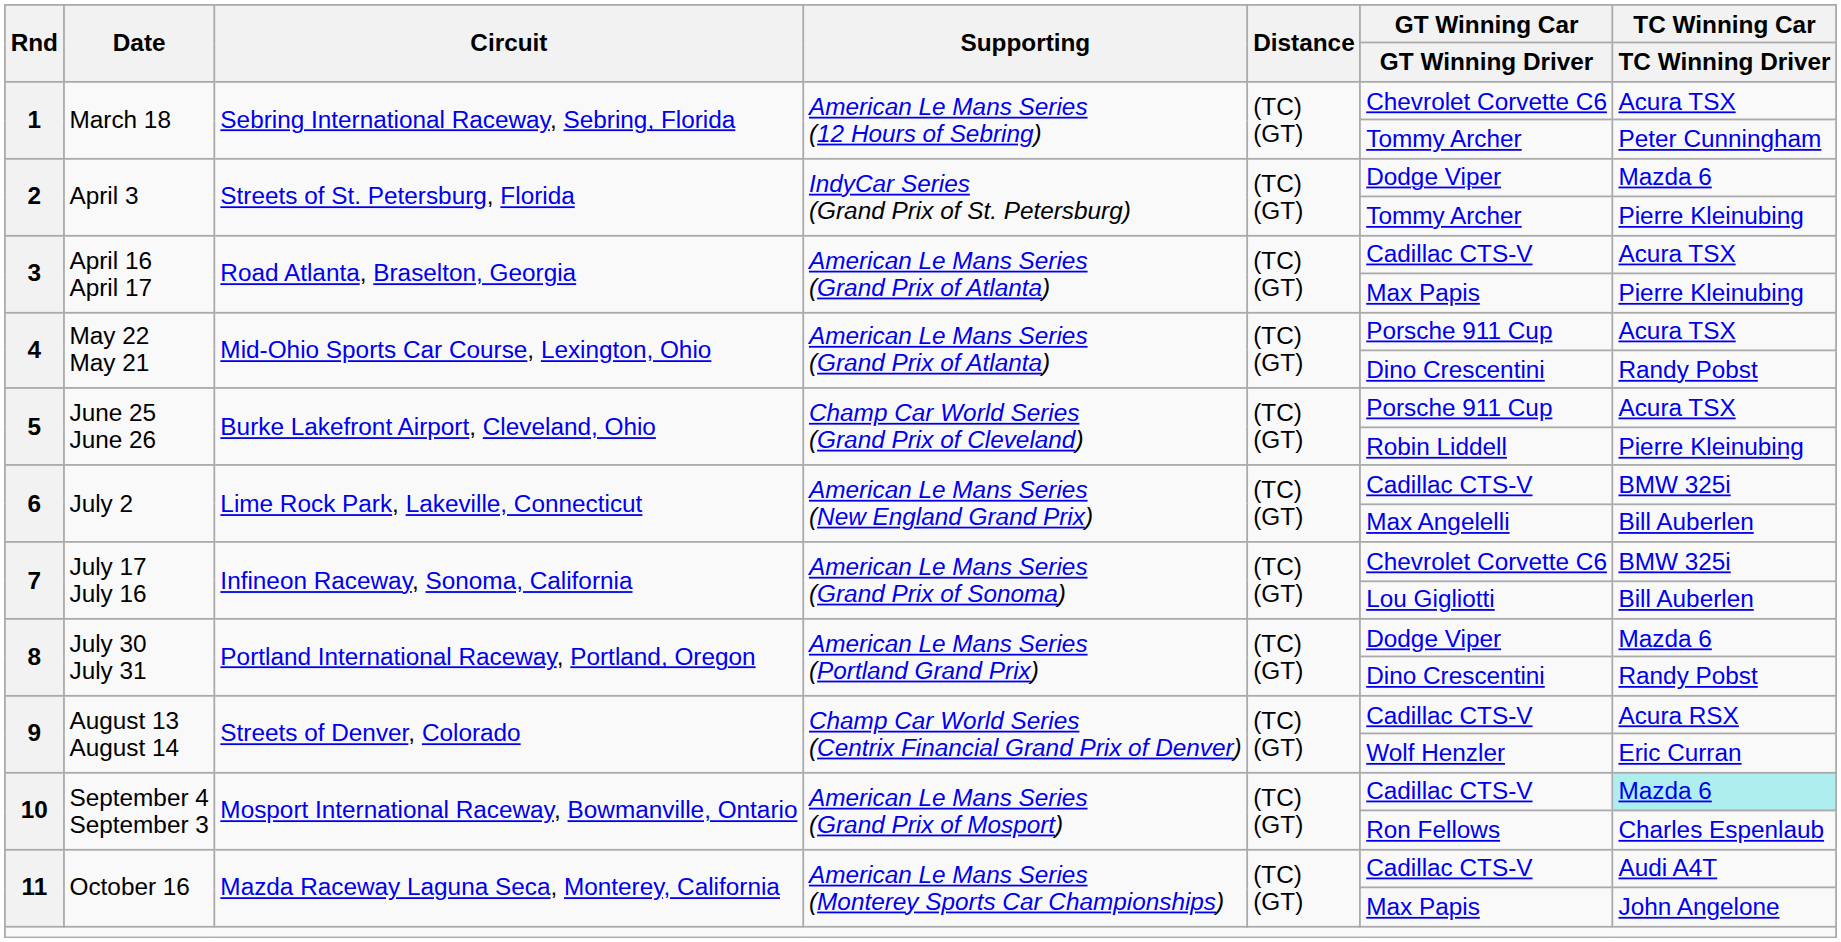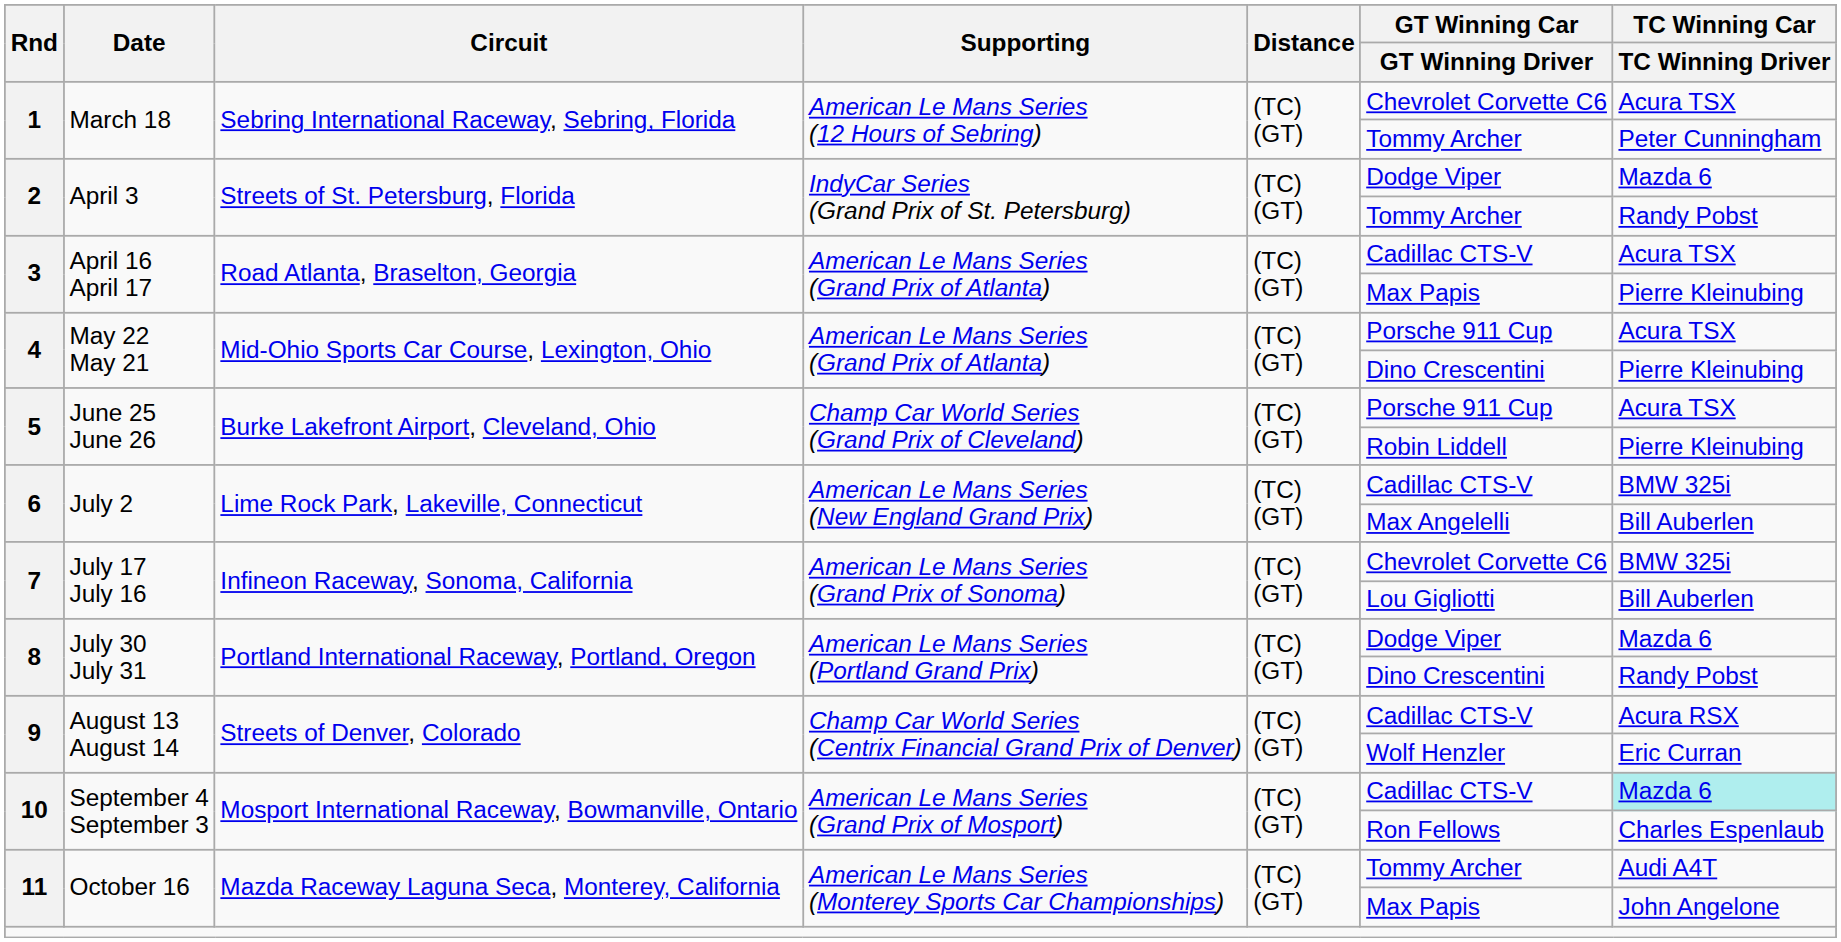(1711, 216) Pierre Kleinubing -> (1688, 216) Randy Pobst
(1688, 369) Randy Pobst -> (1711, 369) Pierre Kleinubing
(1449, 868) Cadillac CTS-V -> (1444, 868) Tommy Archer
